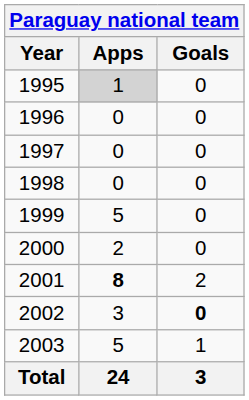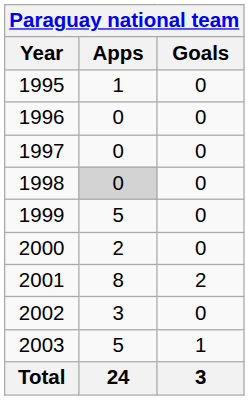(118, 85) lightgrey background -> (118, 85) no background
(118, 183) no background -> (118, 183) lightgrey background
(118, 280) bold -> (118, 280) normal
(201, 313) bold -> (201, 313) normal
